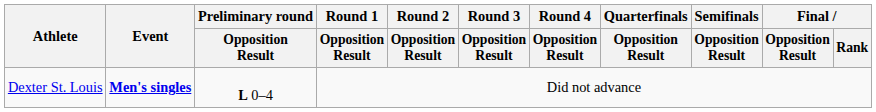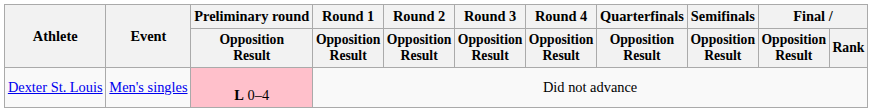(150, 87) bold -> (148, 87) normal
(256, 95) no background -> (252, 95) pink background
